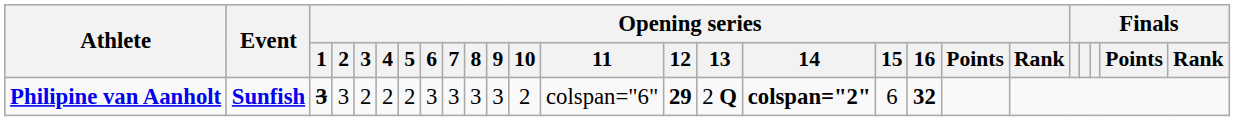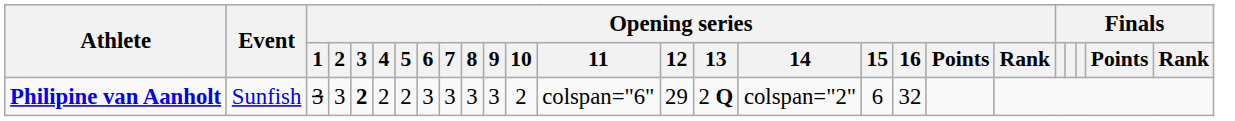(268, 96) bold -> (267, 96) normal
(321, 96) bold -> (318, 96) normal
(366, 96) normal -> (362, 96) bold
(680, 96) bold -> (676, 96) normal
(809, 96) bold -> (800, 96) normal
(924, 96) bold -> (910, 96) normal
